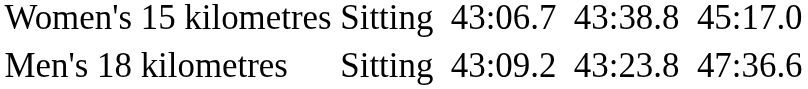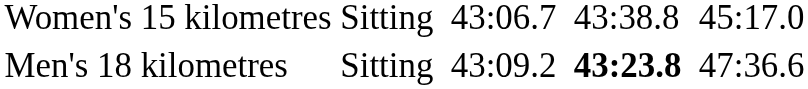(627, 65) normal -> (628, 65) bold
